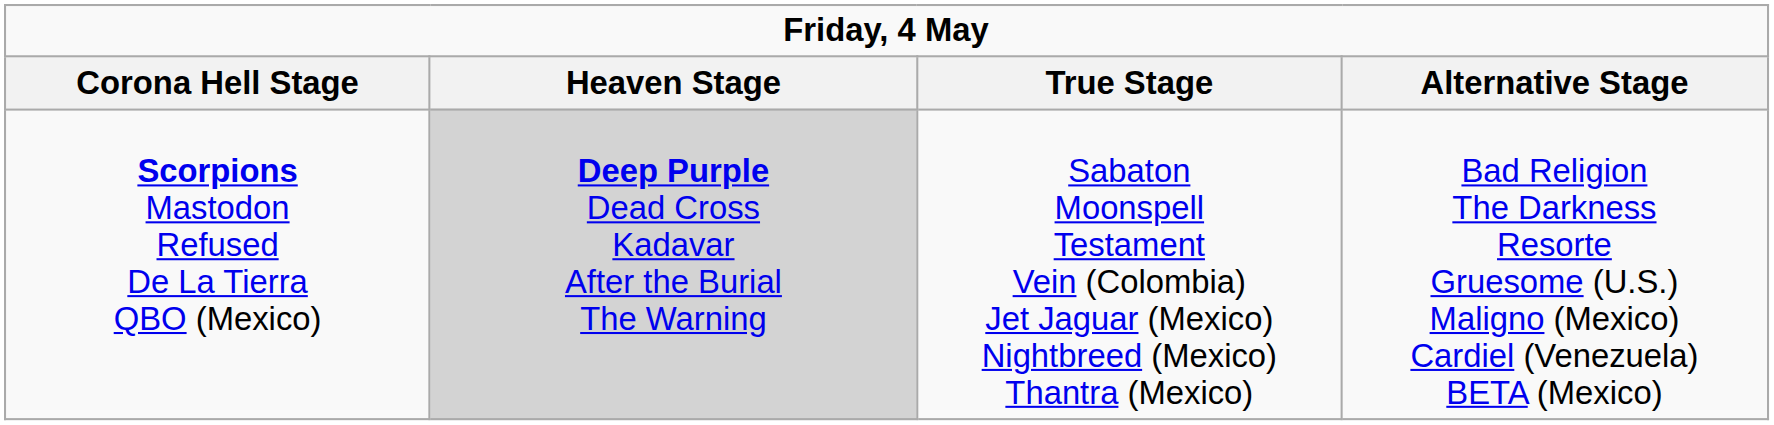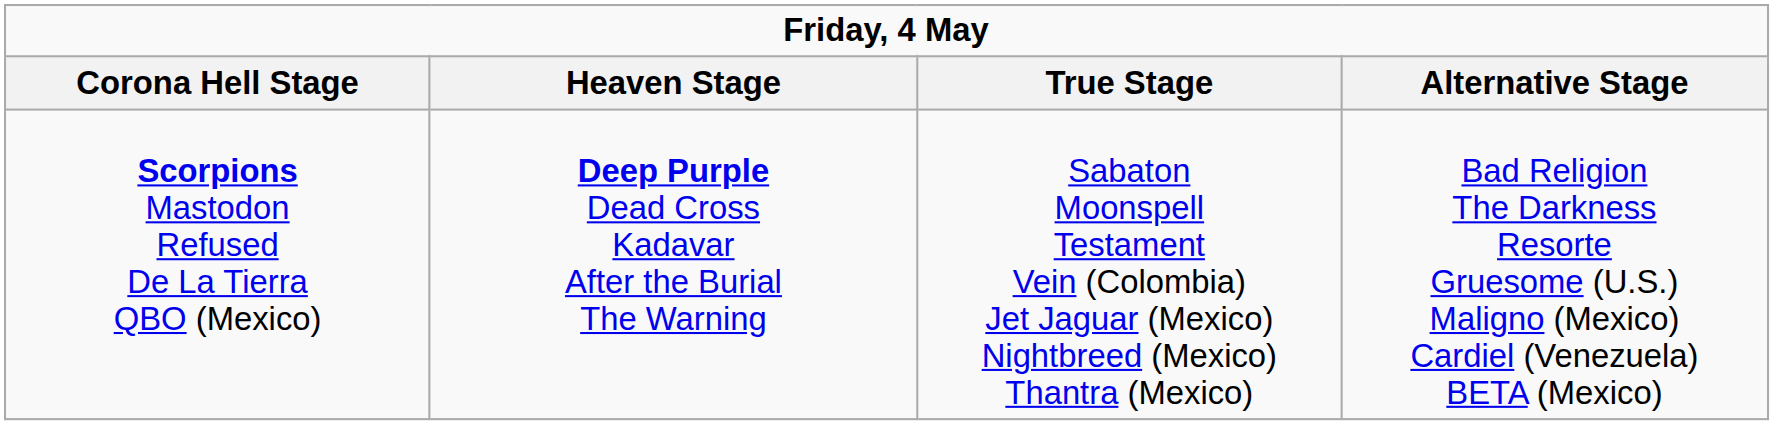(673, 245) lightgrey background -> (673, 245) no background
